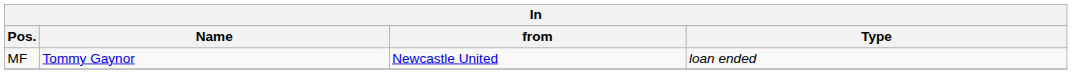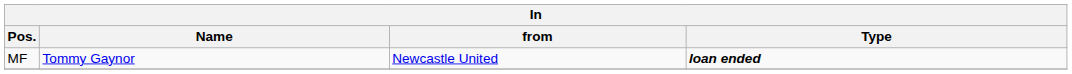(723, 58) normal -> (725, 58) bold
